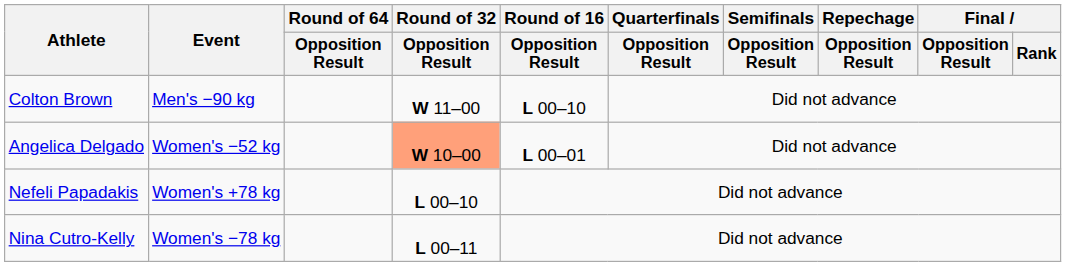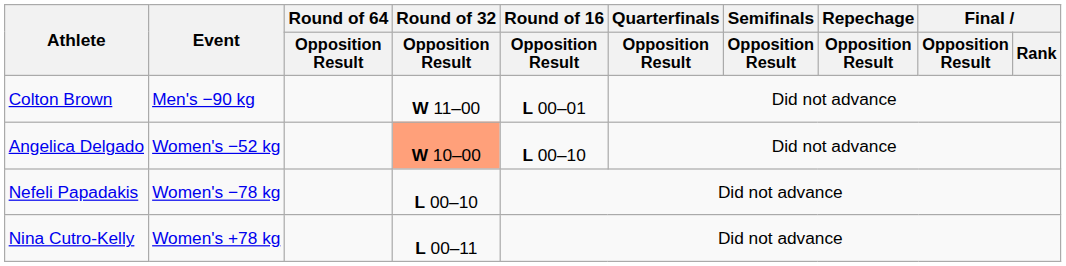(554, 109) L 00–10 -> (554, 109) L 00–01
(554, 155) L 00–01 -> (554, 155) L 00–10
(216, 192) Women's +78 kg -> (216, 192) Women's −78 kg
(216, 239) Women's −78 kg -> (216, 239) Women's +78 kg
